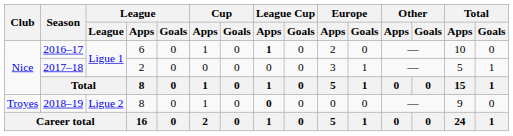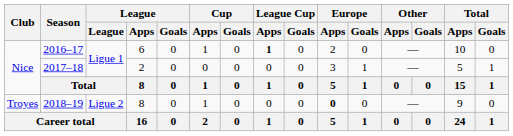(269, 103) bold -> (269, 103) normal
(333, 103) normal -> (333, 103) bold
